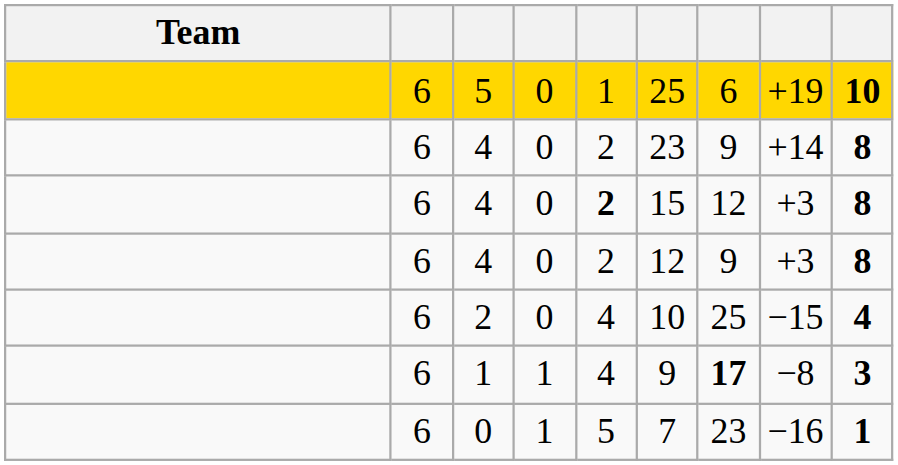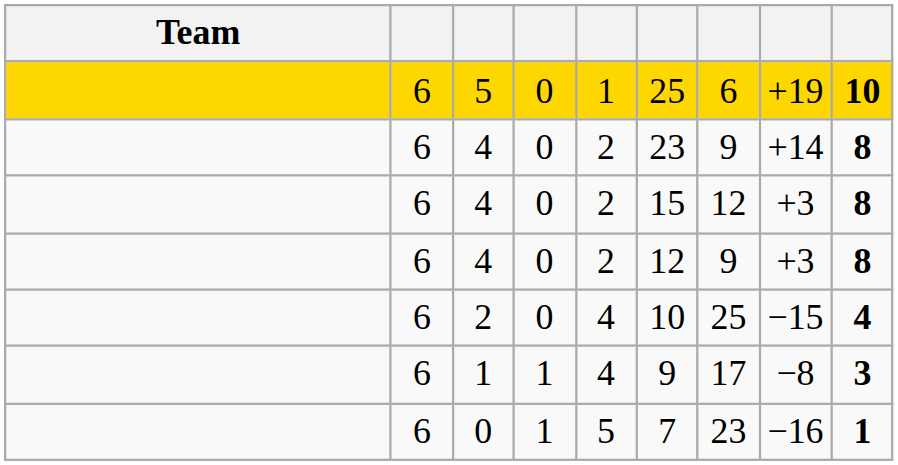(606, 203) bold -> (606, 203) normal
(729, 373) bold -> (728, 373) normal
